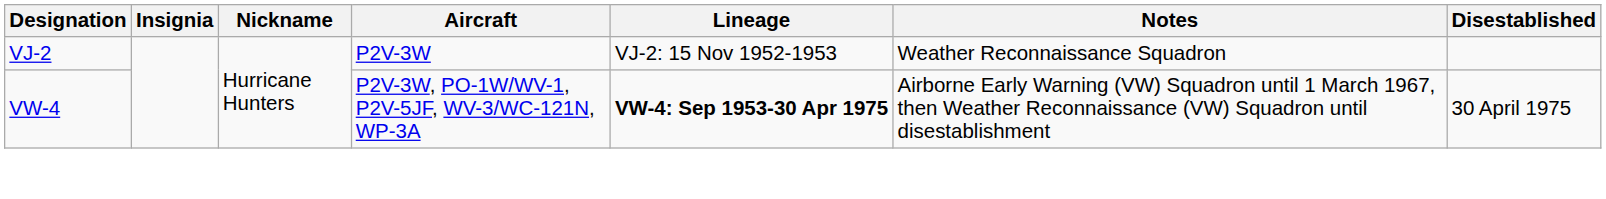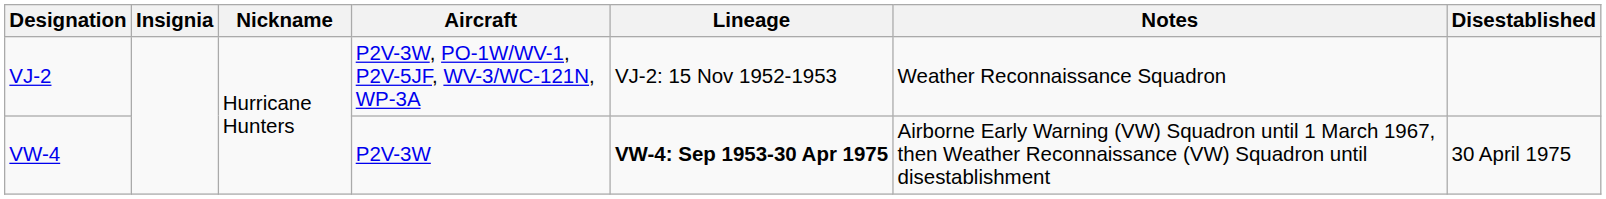(393, 53) P2V-3W -> (475, 76) P2V-3W, PO-1W/WV-1, P2V-5JF, WV-3/WC-121N, WP-3A
(475, 108) P2V-3W, PO-1W/WV-1, P2V-5JF, WV-3/WC-121N, WP-3A -> (393, 154) P2V-3W
